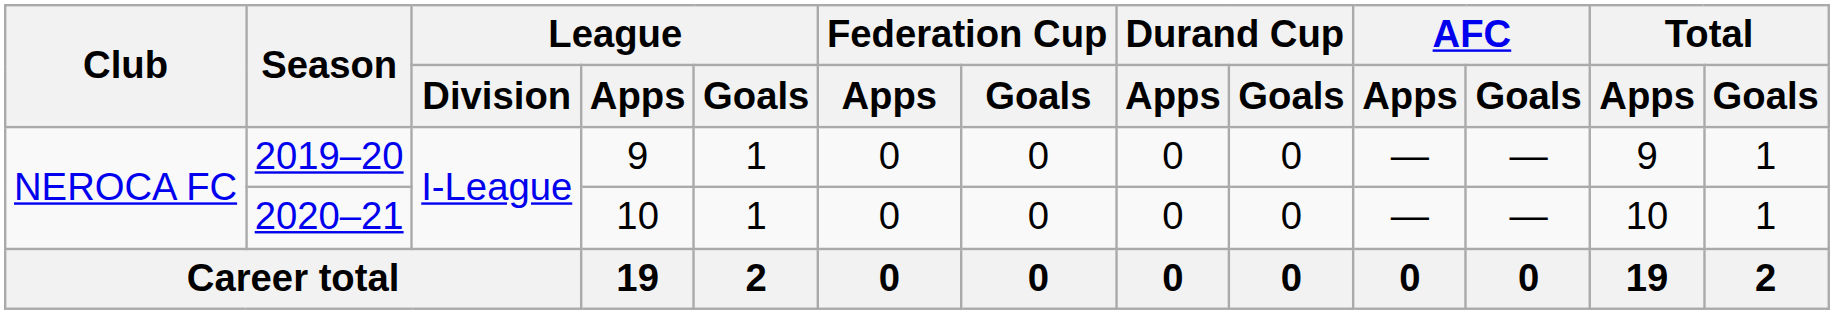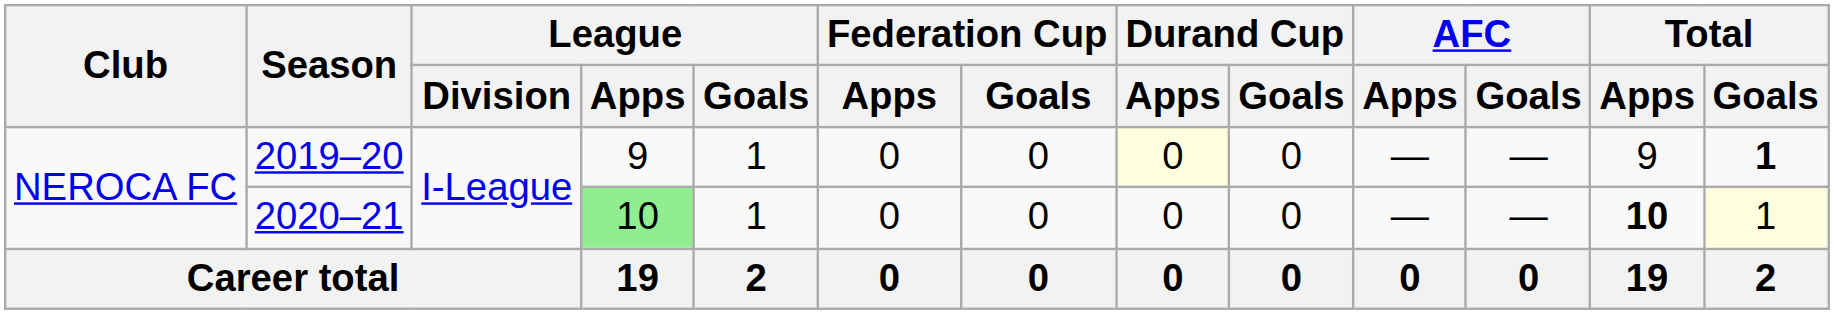(1173, 156) no background -> (1173, 156) lightyellow background
(1766, 156) normal -> (1766, 156) bold
(638, 216) no background -> (638, 216) lightgreen background
(1647, 216) normal -> (1647, 216) bold
(1766, 216) no background -> (1766, 216) lightyellow background
